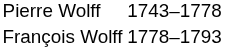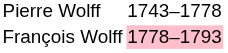(174, 37) no background -> (174, 37) pink background
